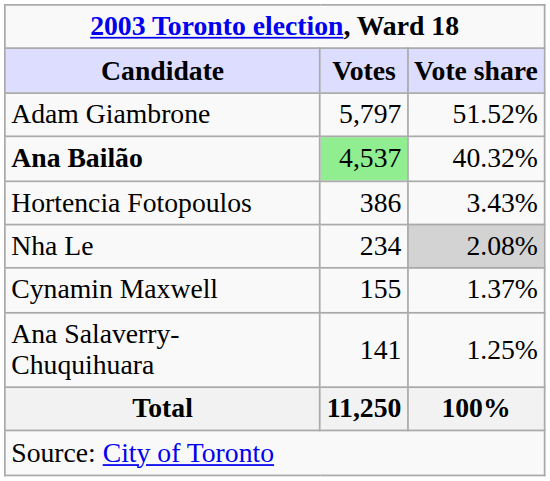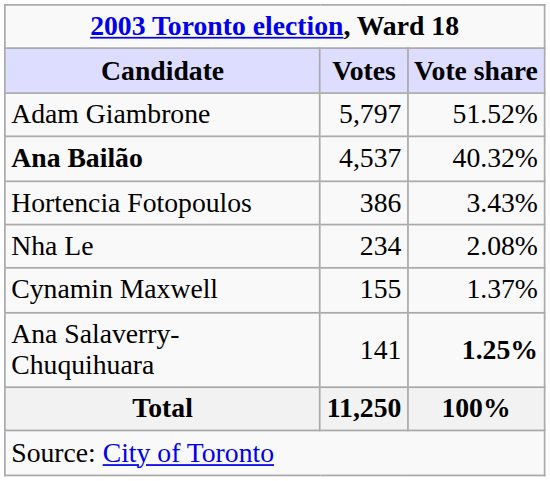(370, 158) lightgreen background -> (370, 158) no background
(502, 245) lightgrey background -> (502, 245) no background
(502, 349) normal -> (500, 349) bold
